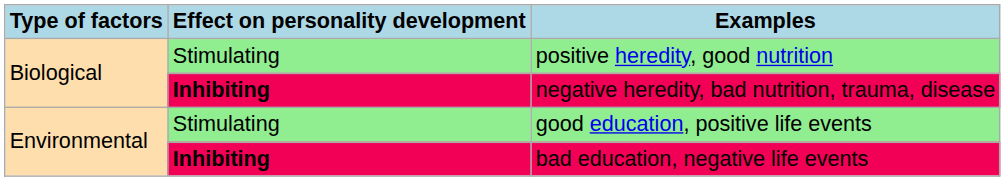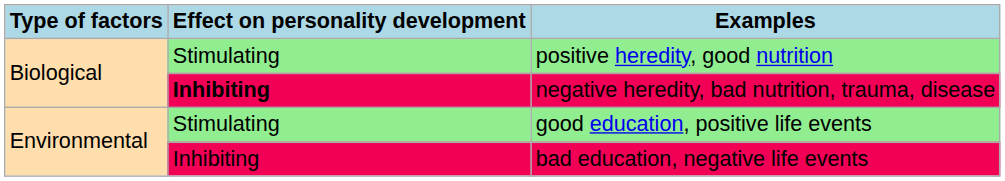(221, 158) bold -> (216, 158) normal
